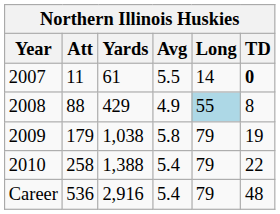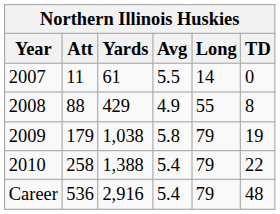(250, 77) bold -> (250, 77) normal
(205, 106) lightblue background -> (205, 106) no background
